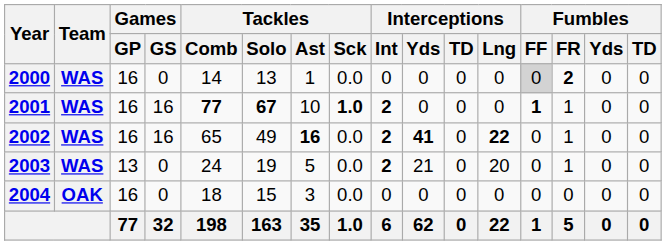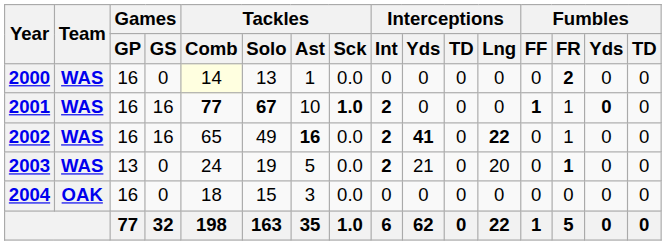(211, 78) no background -> (211, 78) lightyellow background
(536, 78) lightgrey background -> (536, 78) no background
(606, 107) normal -> (606, 107) bold
(568, 166) normal -> (568, 166) bold
